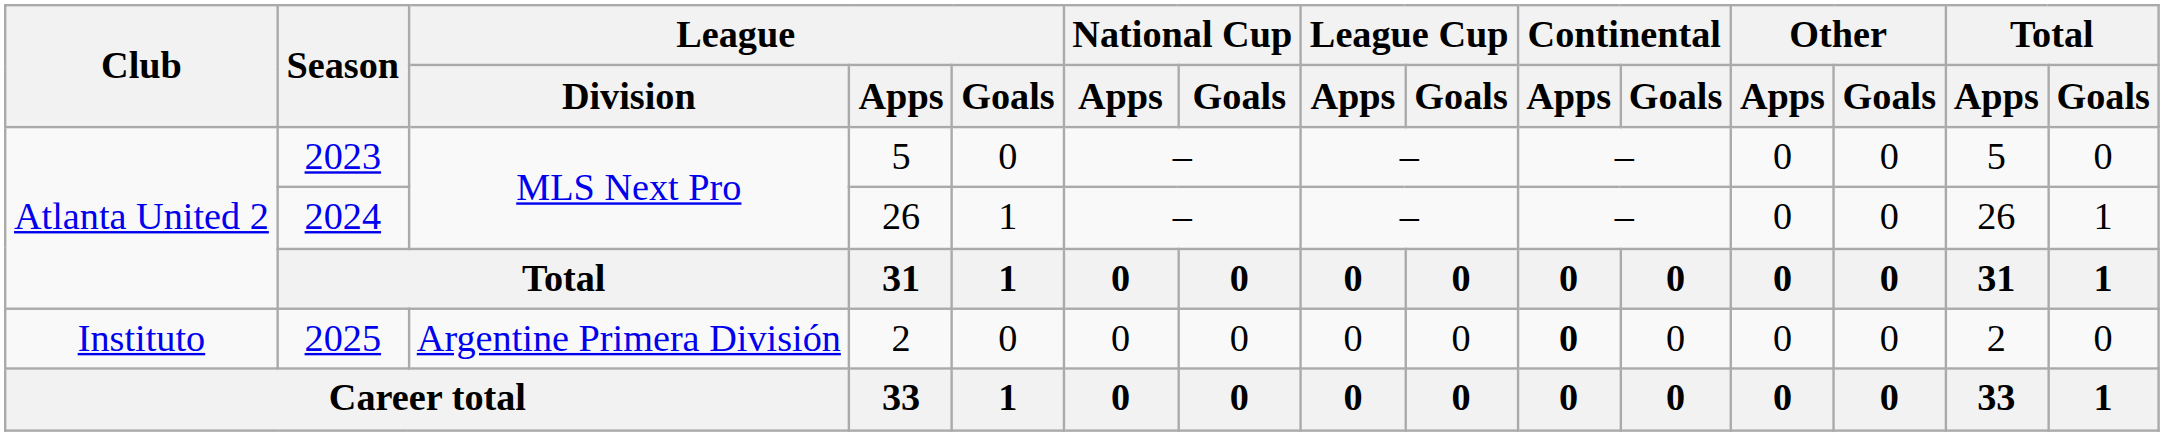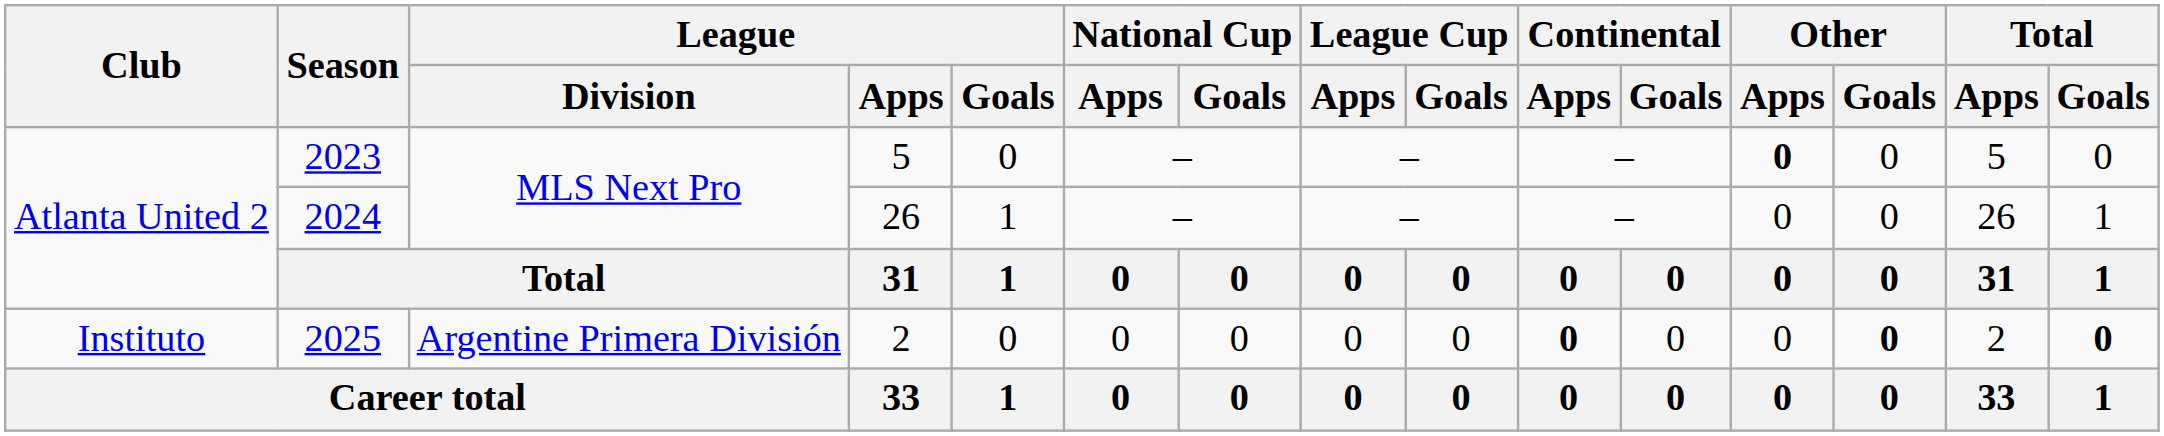(1782, 156) normal -> (1782, 156) bold
(1889, 338) normal -> (1889, 338) bold
(2103, 338) normal -> (2103, 338) bold
